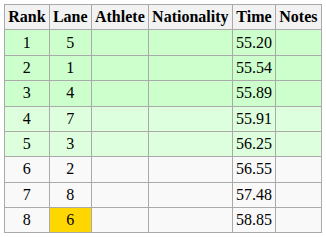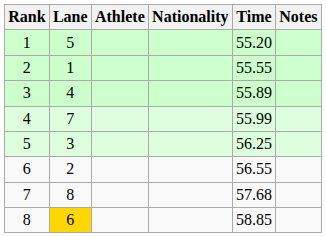(254, 67) 55.54 -> (254, 67) 55.55
(254, 118) 55.91 -> (254, 118) 55.99
(254, 194) 57.48 -> (254, 194) 57.68
